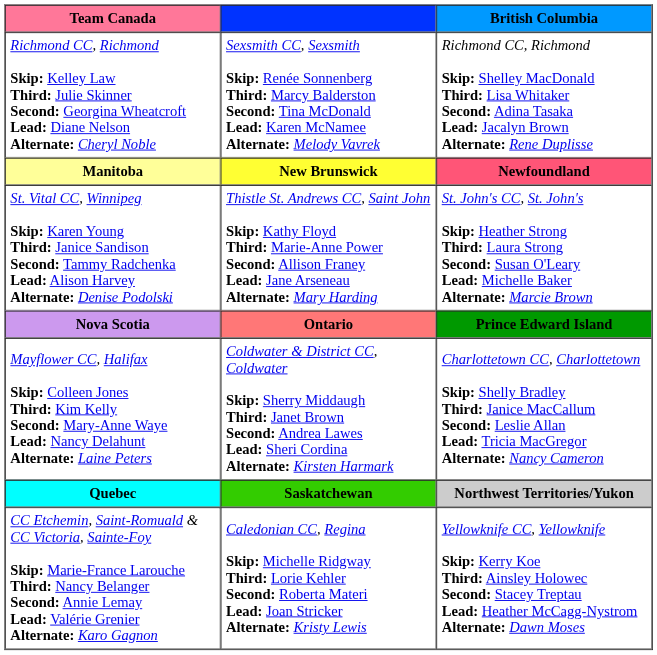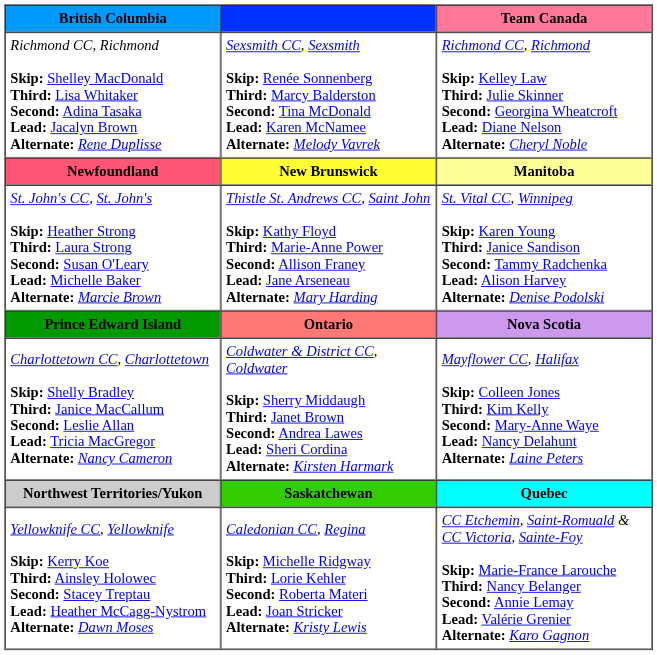columns swapped: (113, 18) <-> (544, 18)
